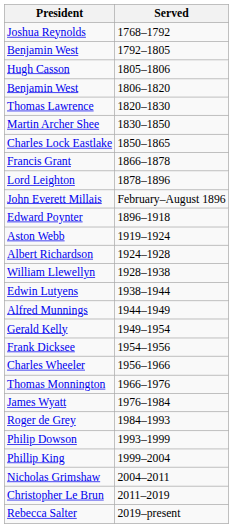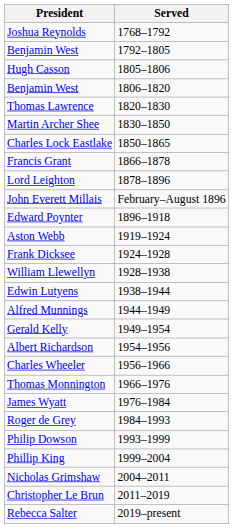(50, 254) Albert Richardson -> (41, 254) Frank Dicksee
(41, 347) Frank Dicksee -> (50, 347) Albert Richardson
